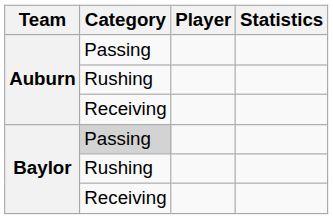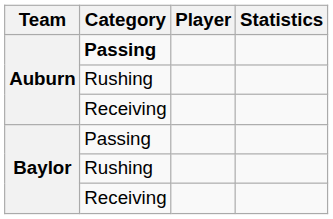(118, 49) normal -> (120, 49) bold
(118, 138) lightgrey background -> (118, 138) no background
